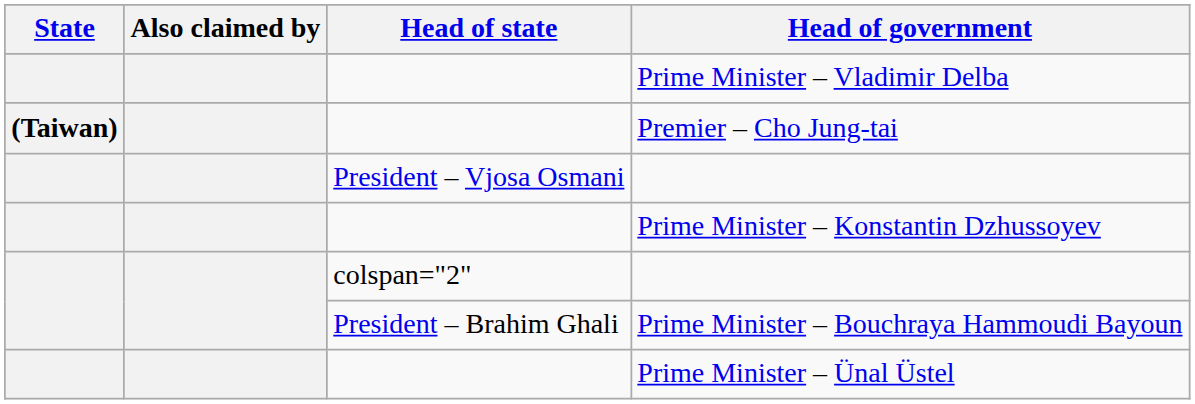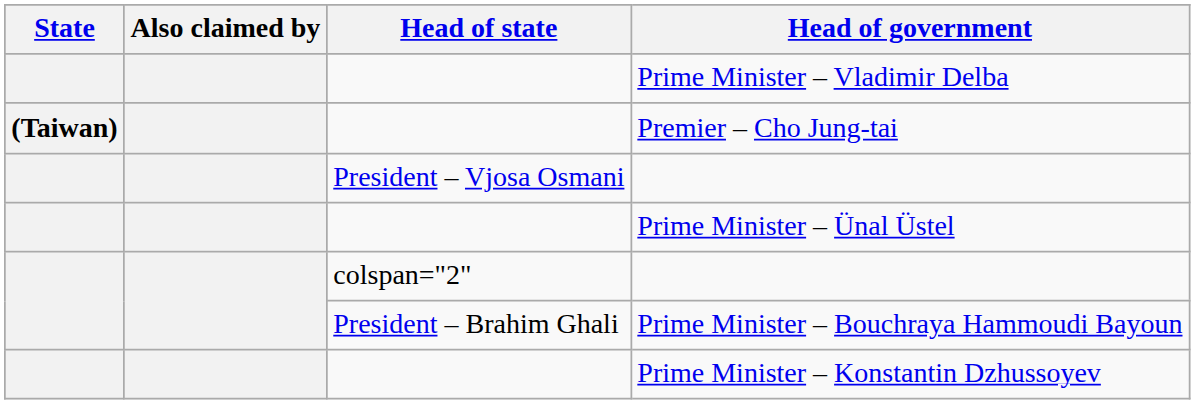rows swapped: (479, 375) <-> (479, 227)
